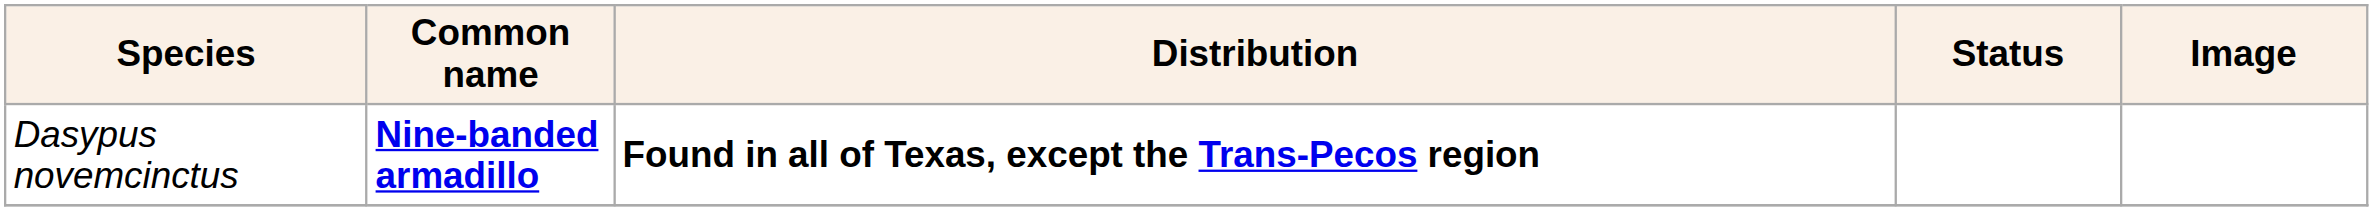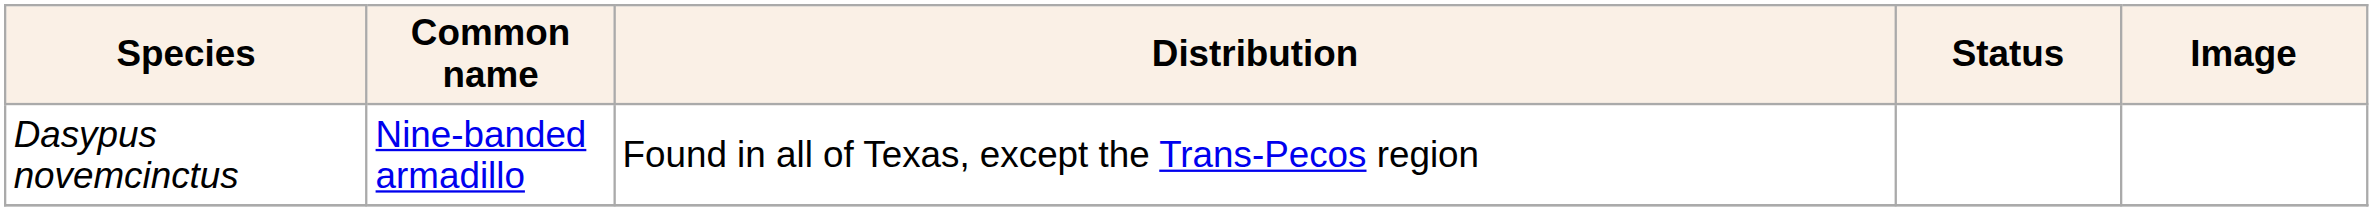(487, 154) bold -> (481, 154) normal
(1081, 154) bold -> (1051, 154) normal
